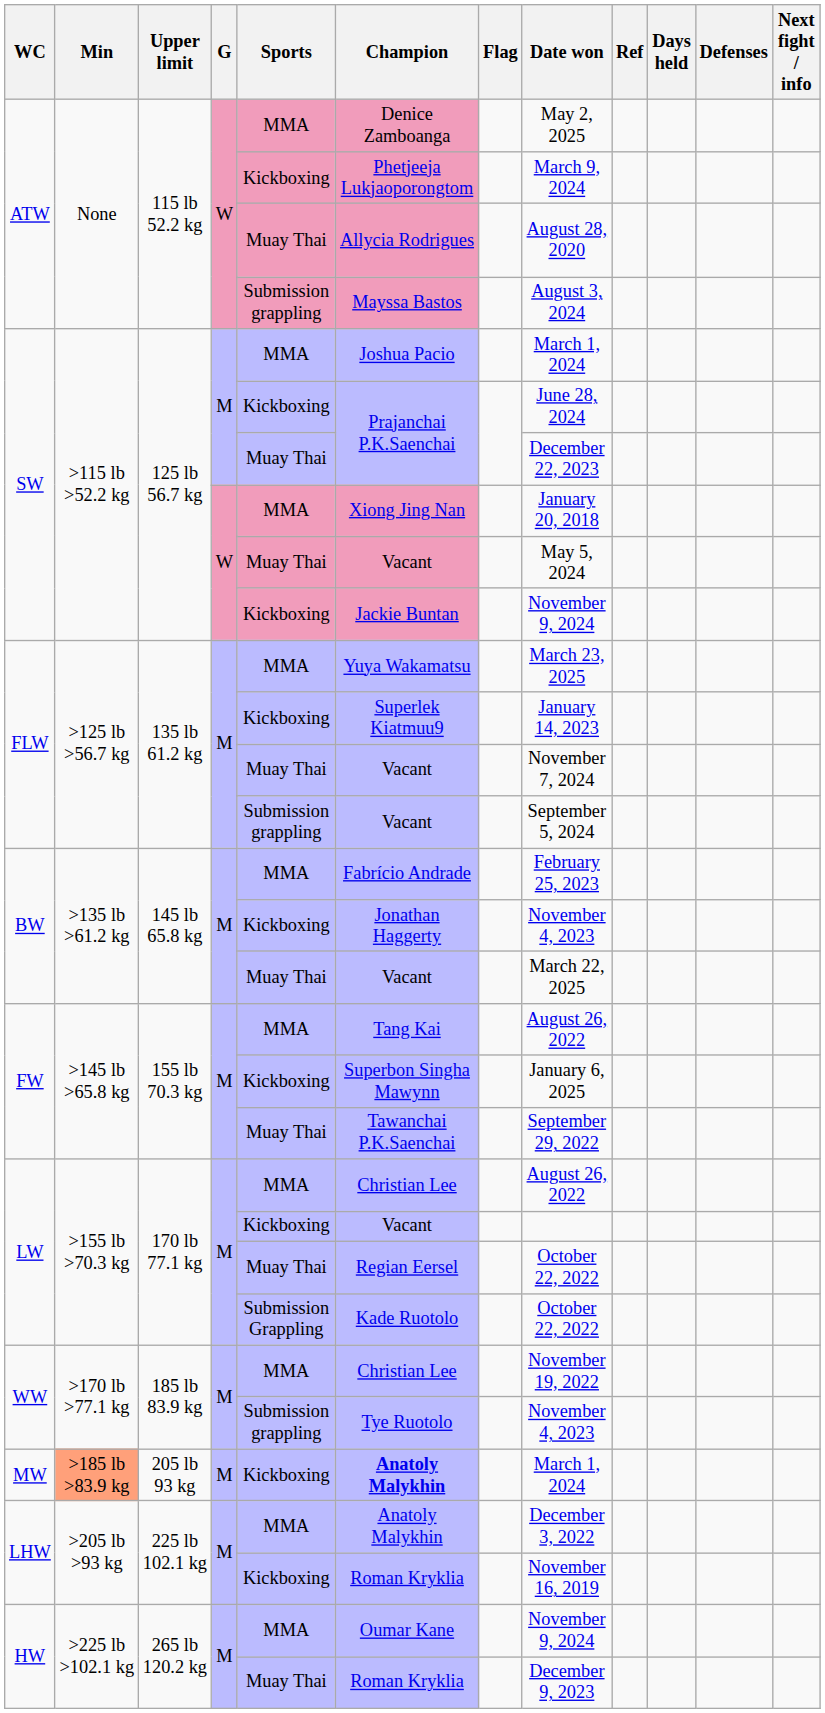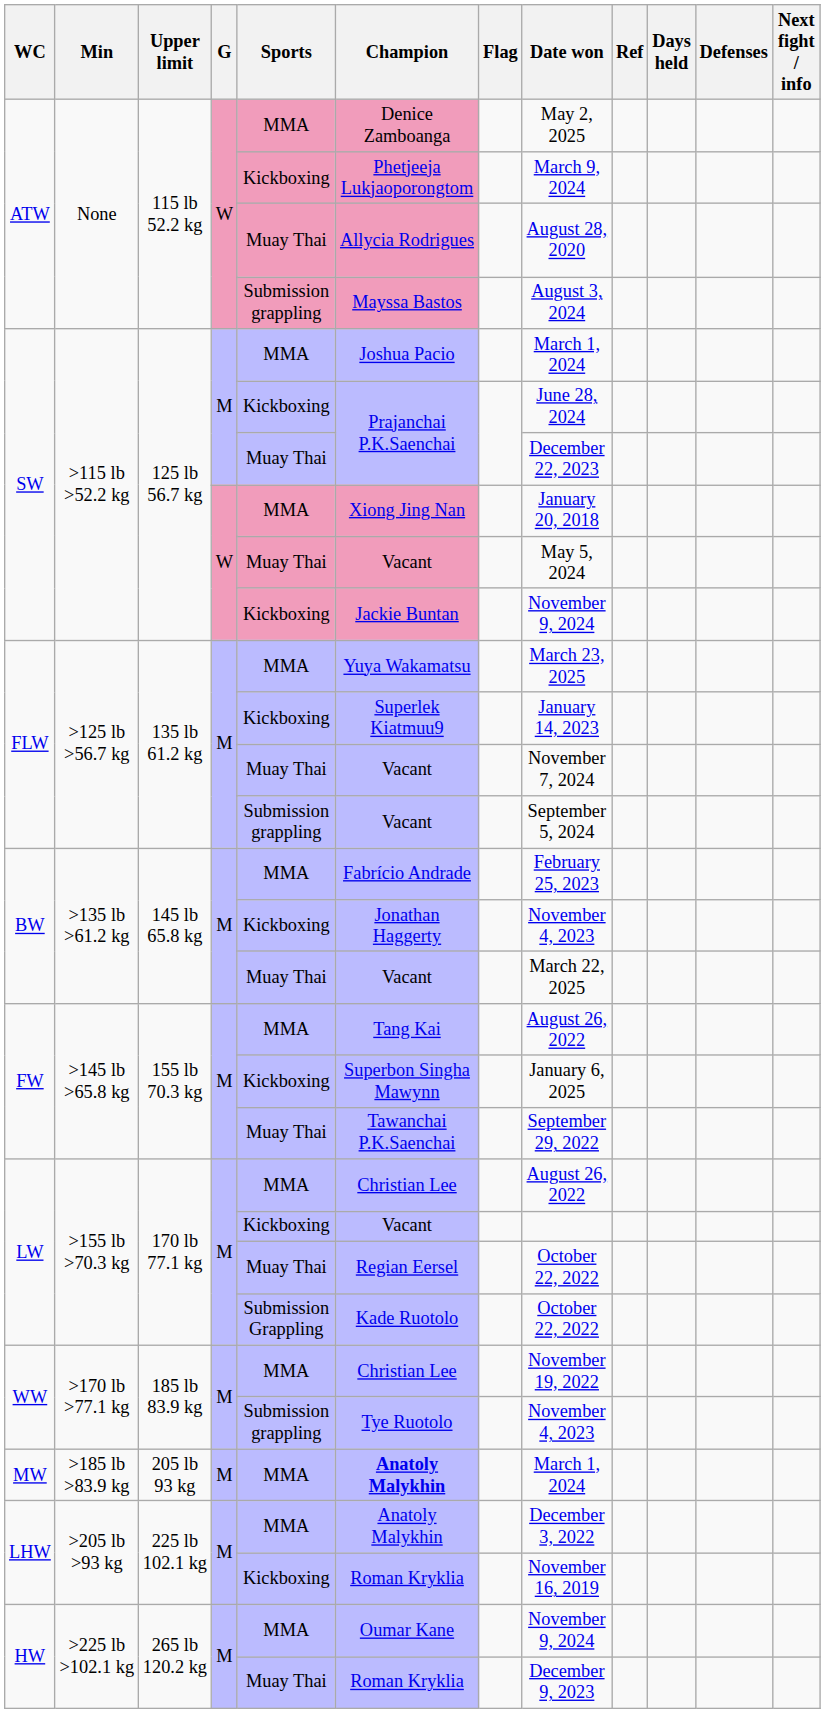(97, 1474) lightsalmon background -> (97, 1474) no background
(286, 1474) Kickboxing -> (286, 1474) MMA
